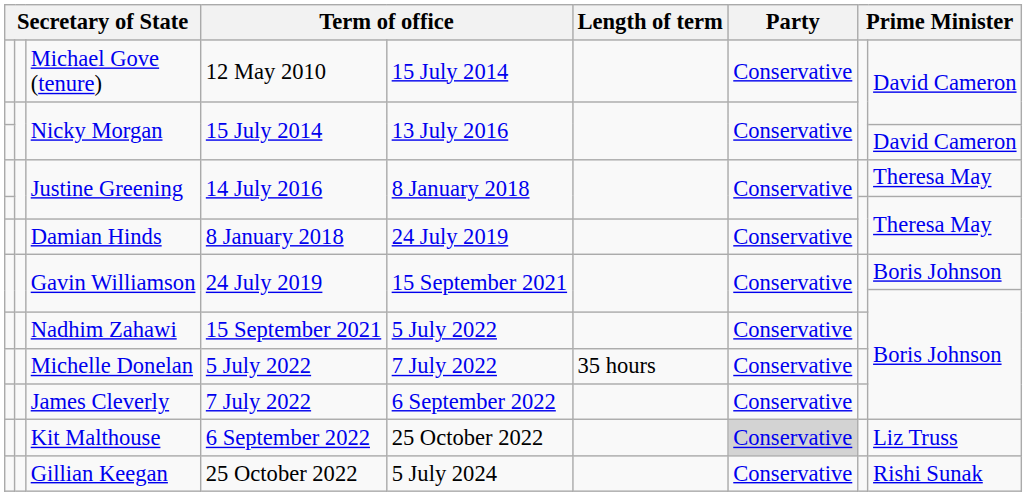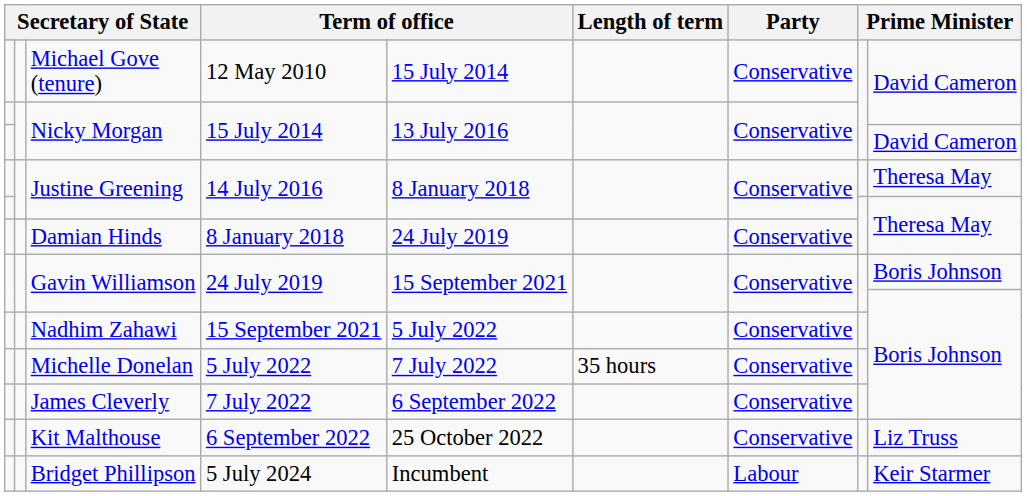(793, 437) lightgrey background -> (793, 437) no background
- row: (99, 473)
+ row: (113, 473)
